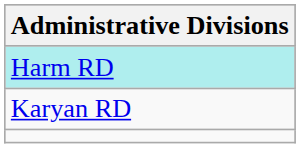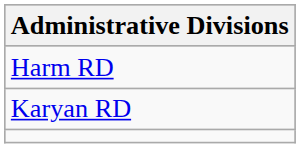(62, 66) paleturquoise background -> (62, 66) no background
